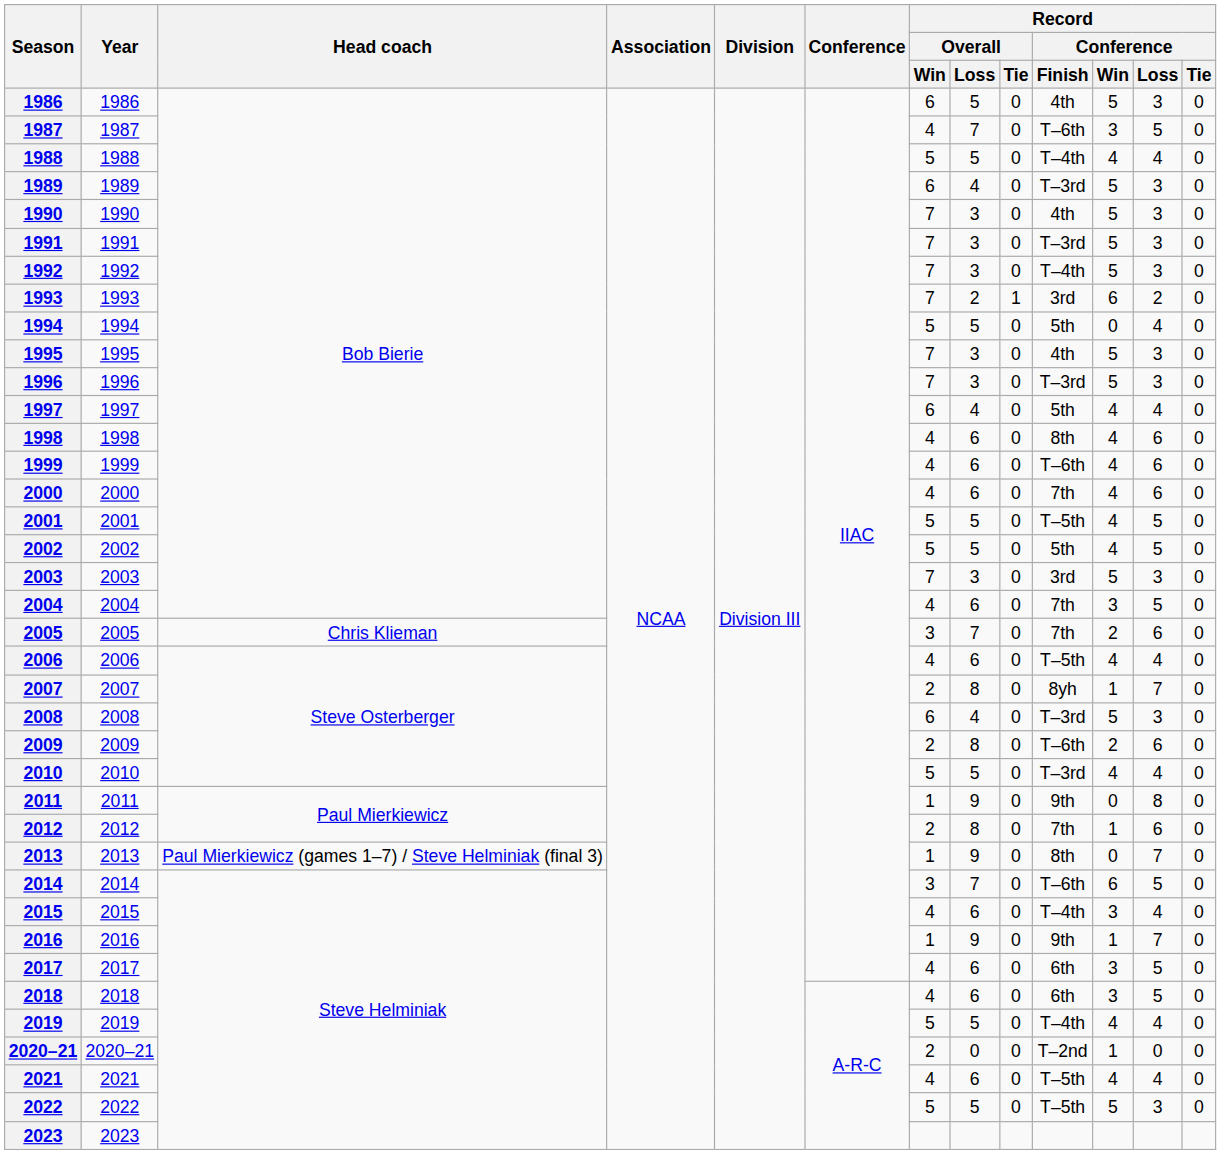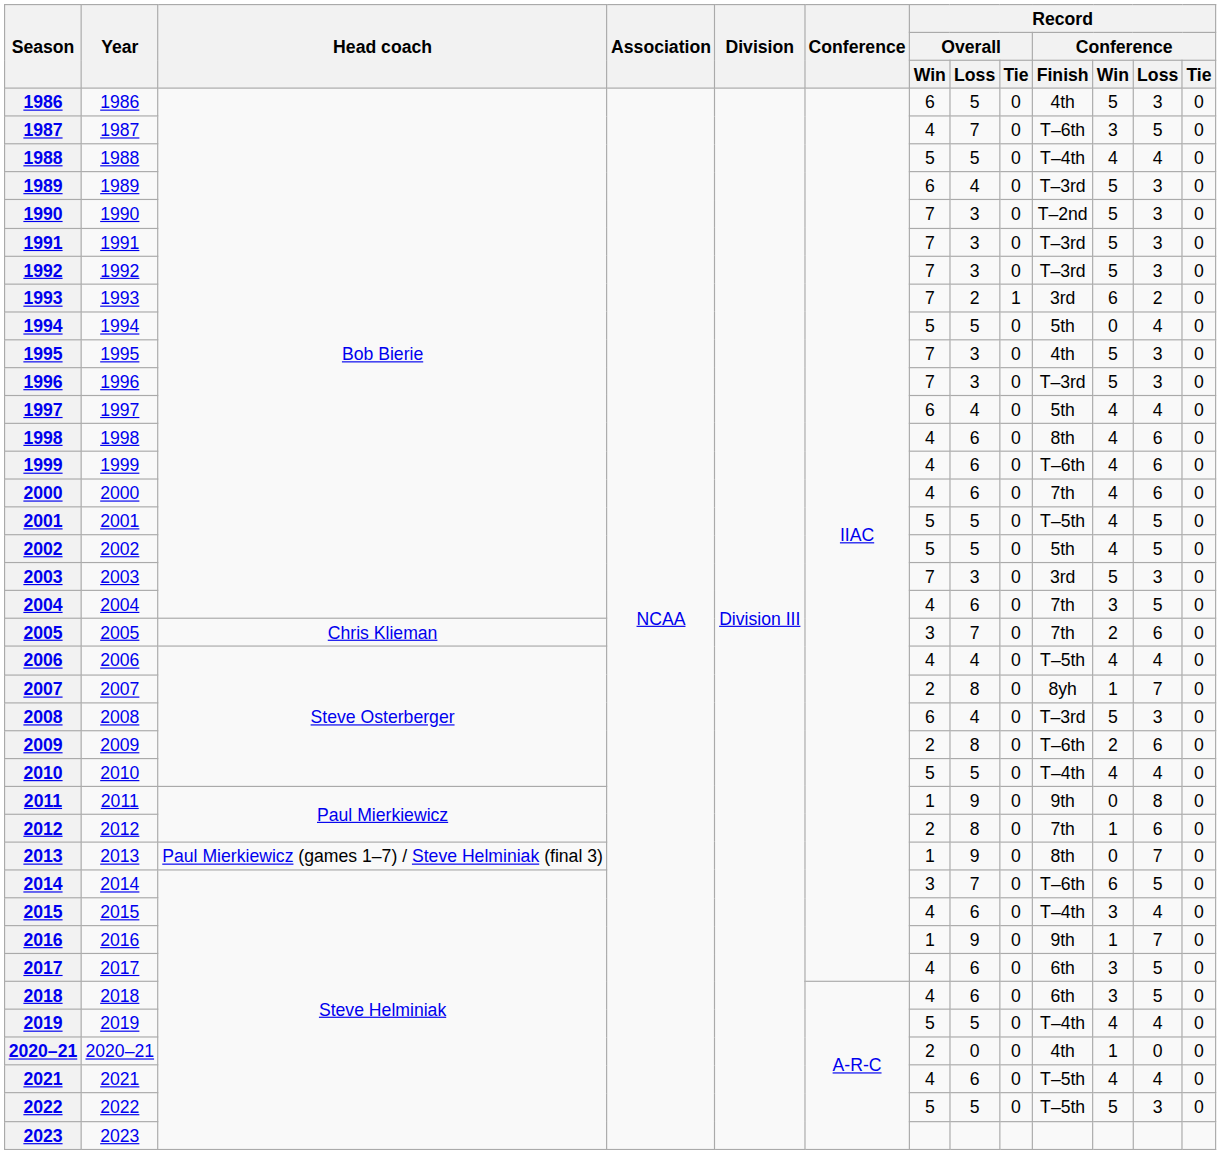(1063, 214) 4th -> (1063, 214) T–2nd
(1063, 270) T–4th -> (1063, 270) T–3rd
(975, 661) 6 -> (975, 661) 4
(1063, 772) T–3rd -> (1063, 772) T–4th
(1063, 1051) T–2nd -> (1063, 1051) 4th
